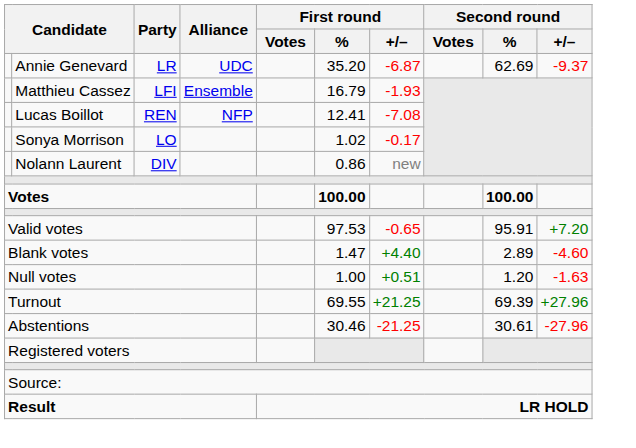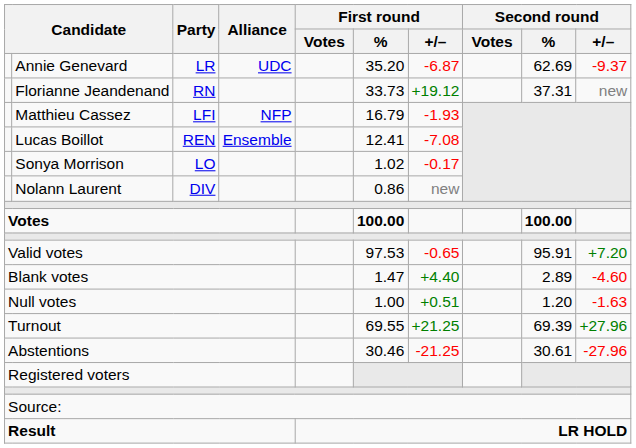+ row: (92, 91)
(218, 91) Ensemble -> (276, 115) NFP
(237, 115) NFP -> (257, 140) Ensemble
